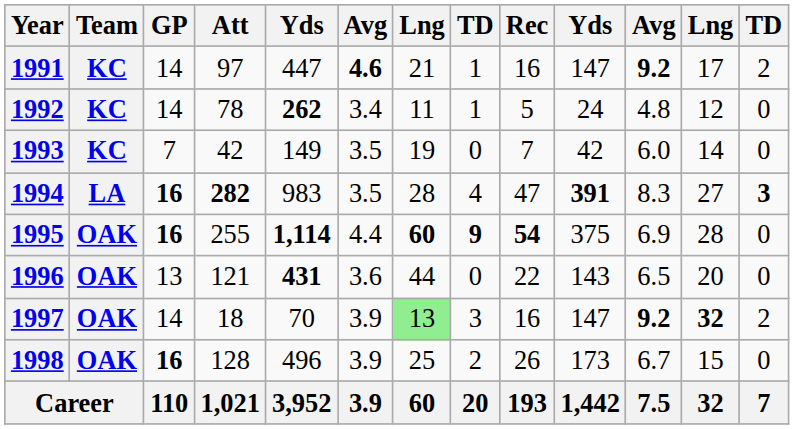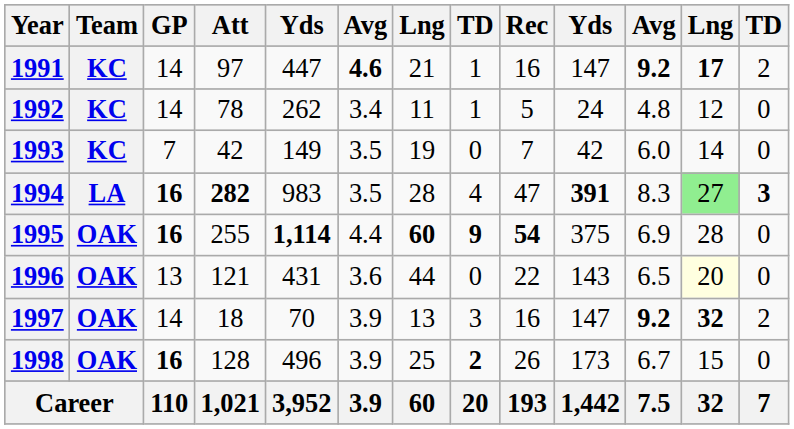(711, 67) normal -> (711, 67) bold
(302, 109) bold -> (302, 109) normal
(711, 192) no background -> (711, 192) lightgreen background
(302, 276) bold -> (302, 276) normal
(711, 276) no background -> (711, 276) lightyellow background
(422, 318) lightgreen background -> (422, 318) no background
(475, 360) normal -> (475, 360) bold
